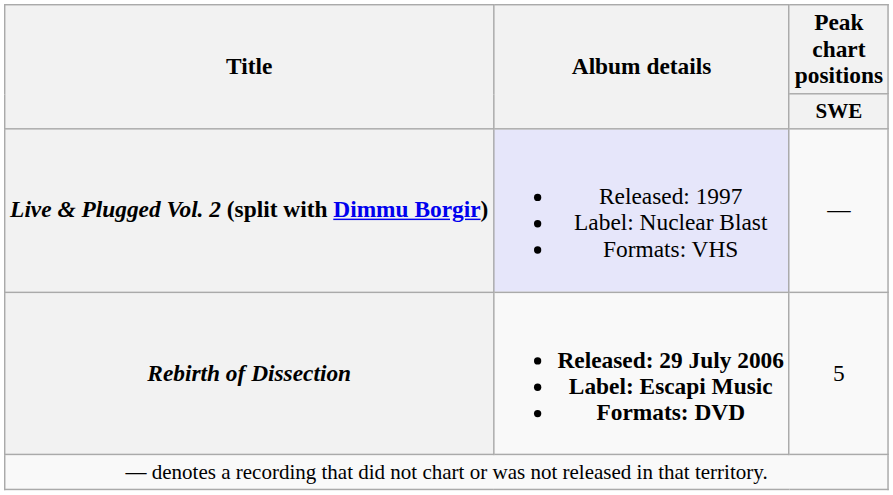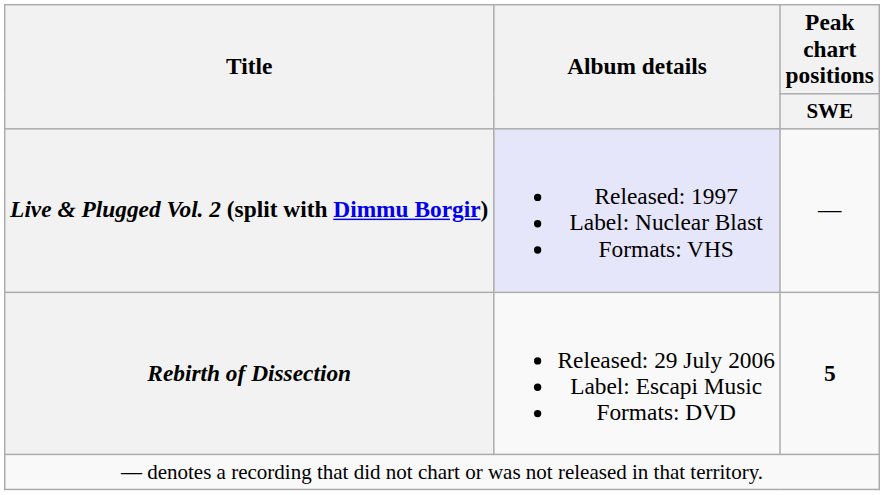(642, 386) bold -> (637, 386) normal
(839, 372) normal -> (830, 372) bold
